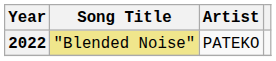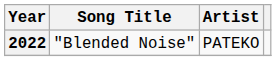(124, 43) khaki background -> (124, 43) no background
